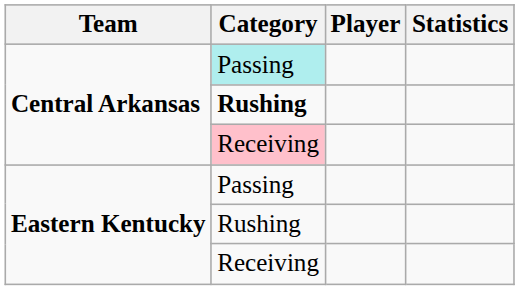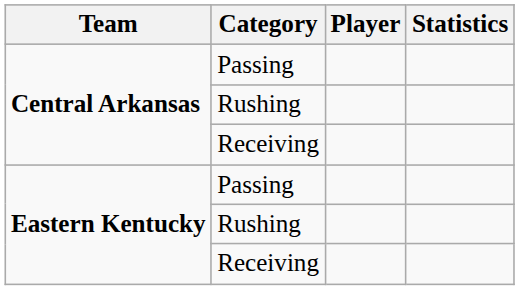(256, 64) paleturquoise background -> (256, 64) no background
(262, 104) bold -> (259, 104) normal
(268, 144) pink background -> (268, 144) no background
